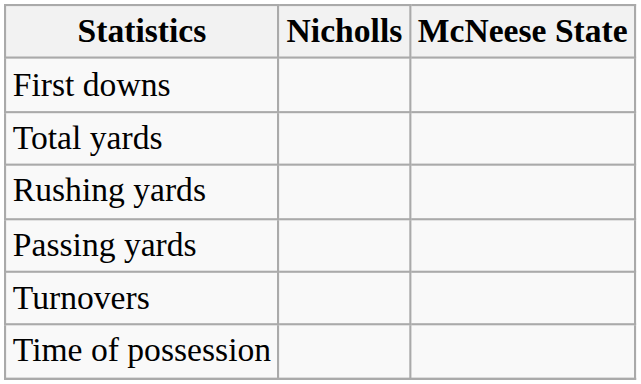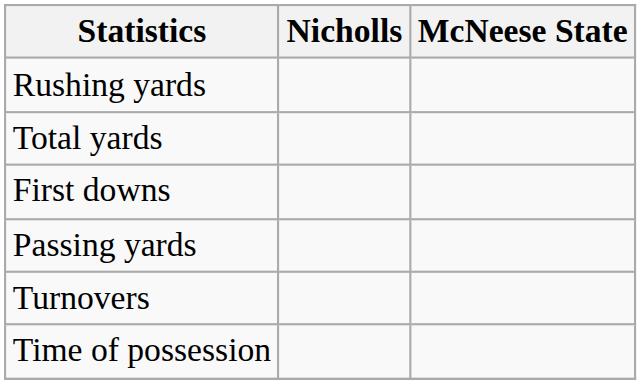rows swapped: (92, 84) <-> (109, 191)
